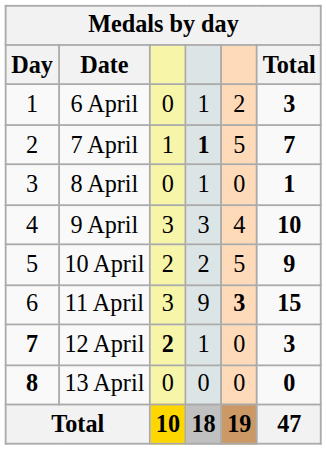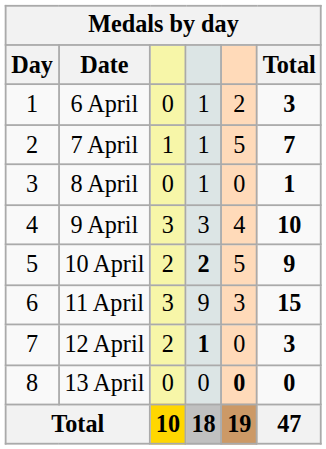(204, 144) bold -> (204, 144) normal
(204, 264) normal -> (204, 264) bold
(239, 304) bold -> (239, 304) normal
(32, 344) bold -> (32, 344) normal
(168, 344) bold -> (168, 344) normal
(204, 344) normal -> (204, 344) bold
(32, 384) bold -> (32, 384) normal
(239, 384) normal -> (239, 384) bold
